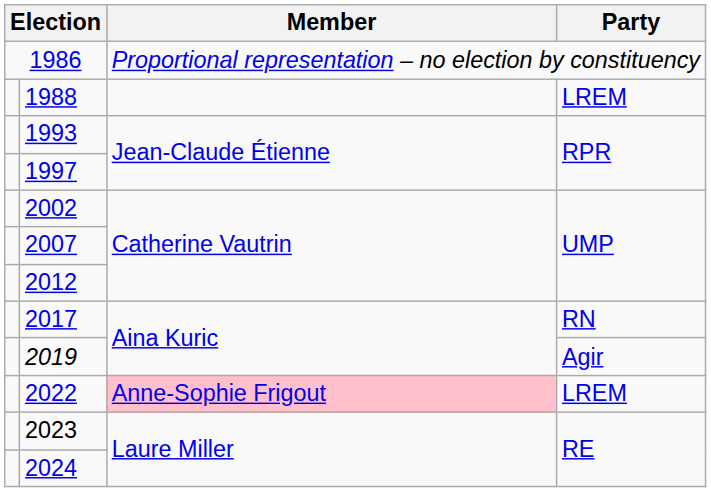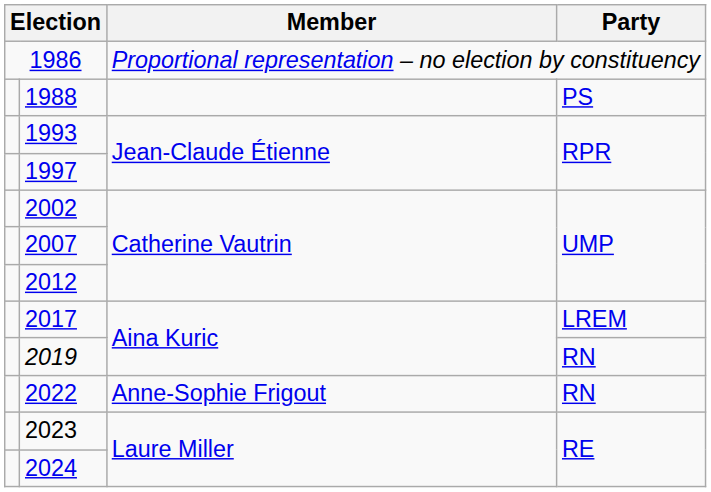(594, 97) LREM -> (578, 97) PS
(579, 319) RN -> (594, 319) LREM
(583, 356) Agir -> (579, 356) RN
(219, 393) pink background -> (219, 393) no background
(594, 393) LREM -> (579, 393) RN
